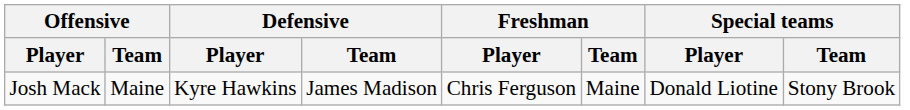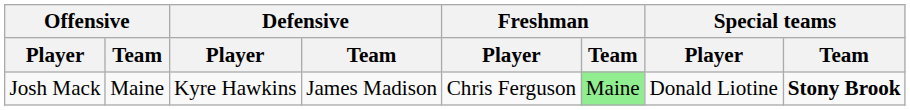(613, 88) no background -> (613, 88) lightgreen background
(841, 88) normal -> (844, 88) bold
